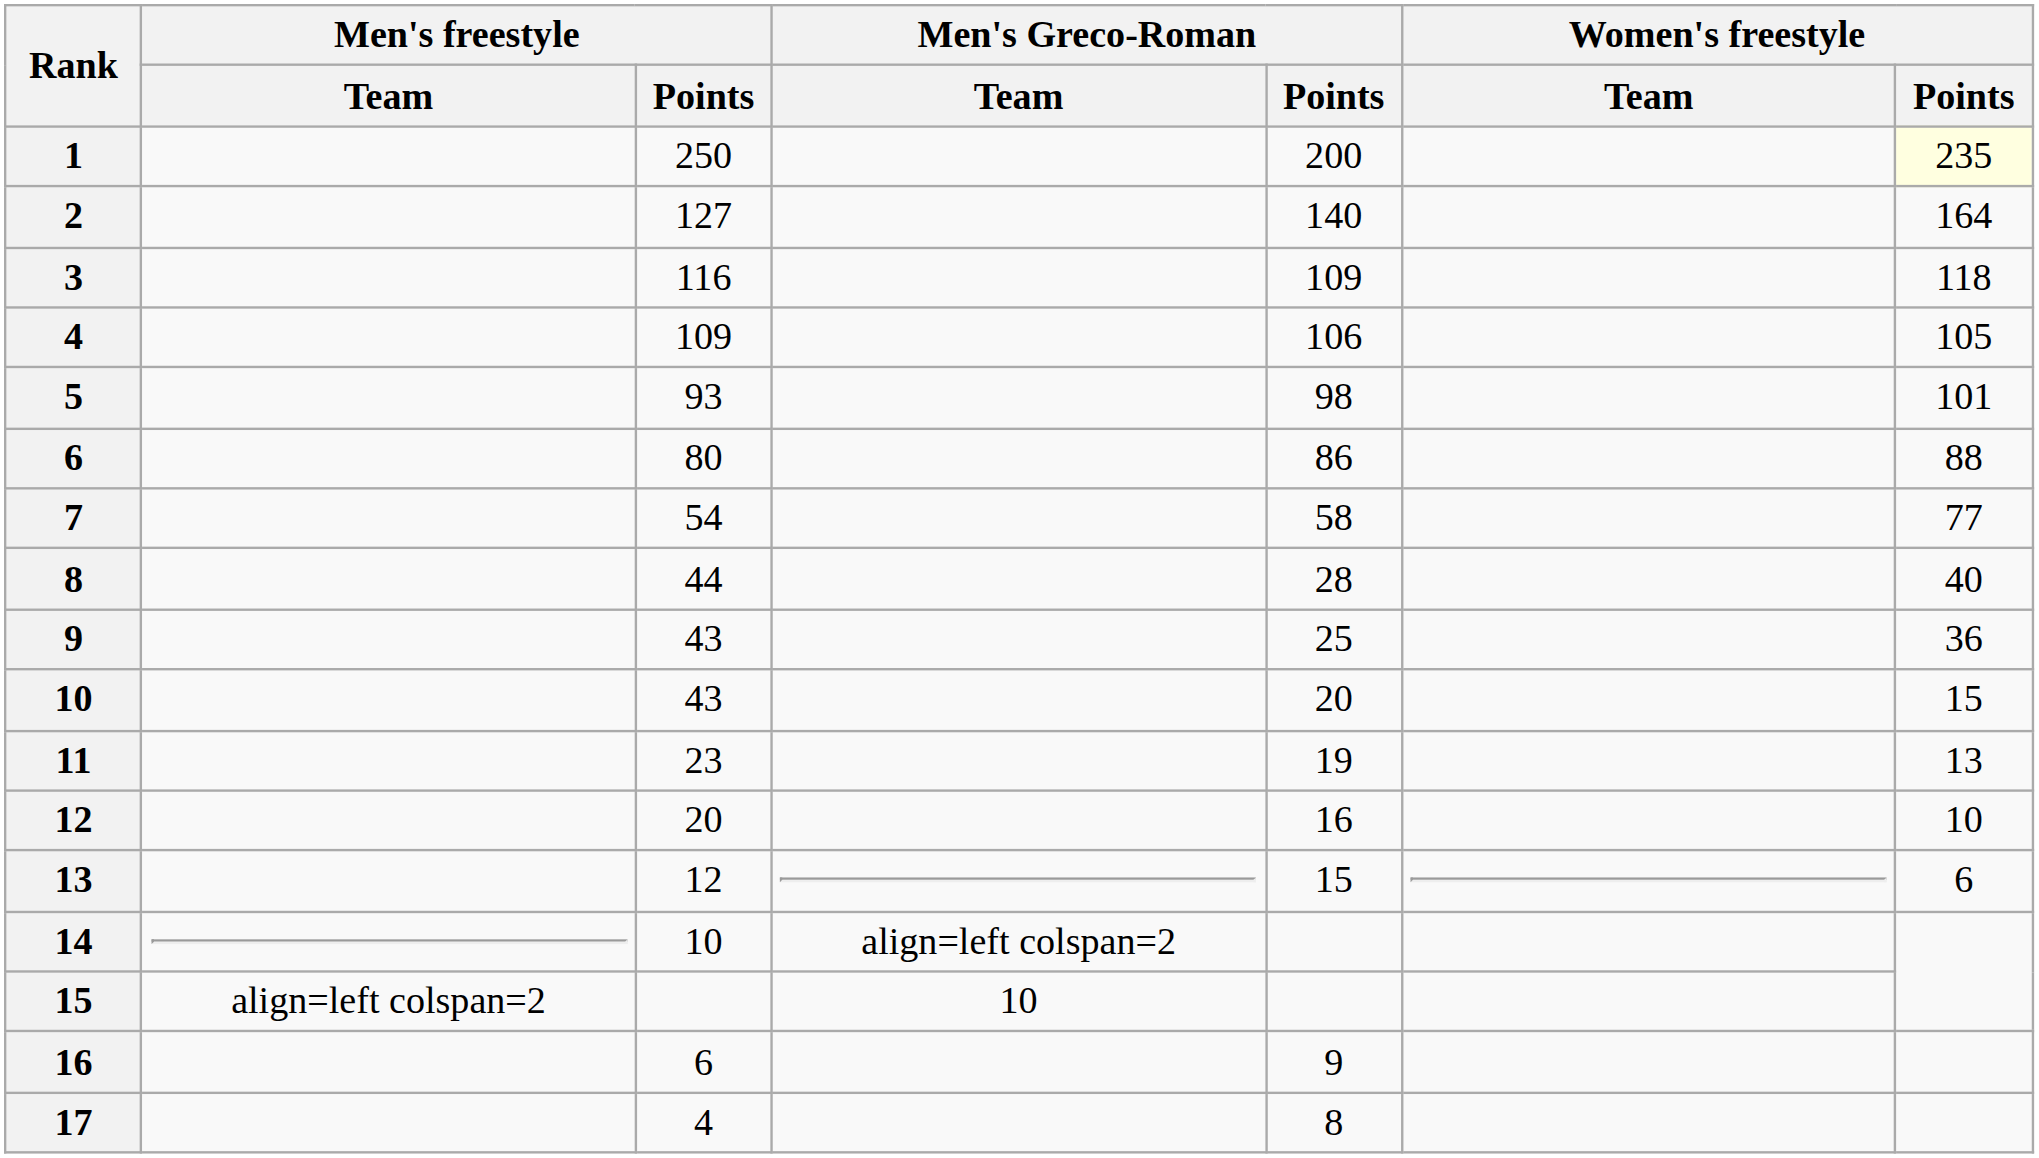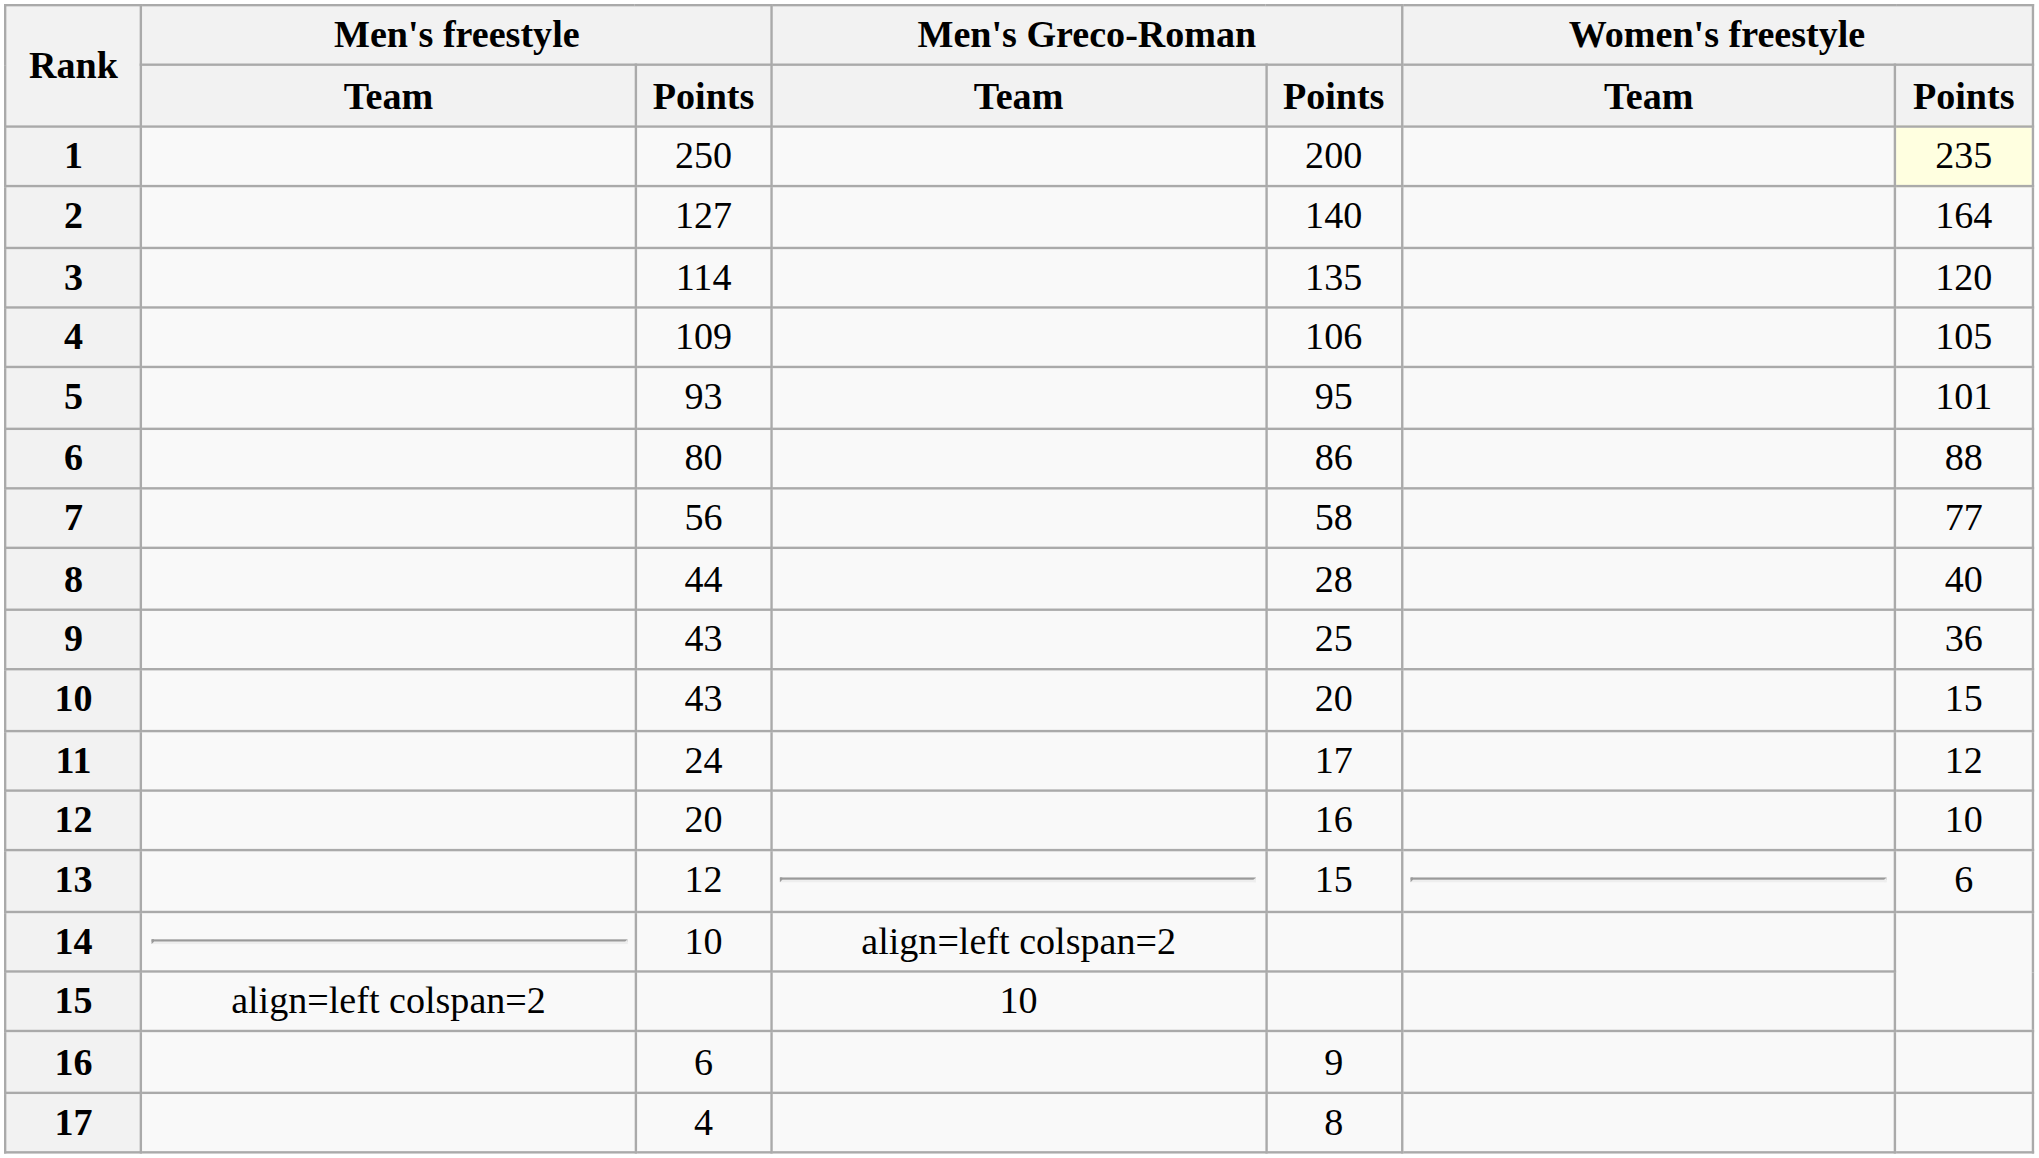(704, 276) 116 -> (704, 276) 114
(1334, 276) 109 -> (1334, 276) 135
(1964, 276) 118 -> (1964, 276) 120
(1334, 397) 98 -> (1334, 397) 95
(704, 517) 54 -> (704, 517) 56
(704, 759) 23 -> (704, 759) 24
(1334, 759) 19 -> (1334, 759) 17
(1964, 759) 13 -> (1964, 759) 12
